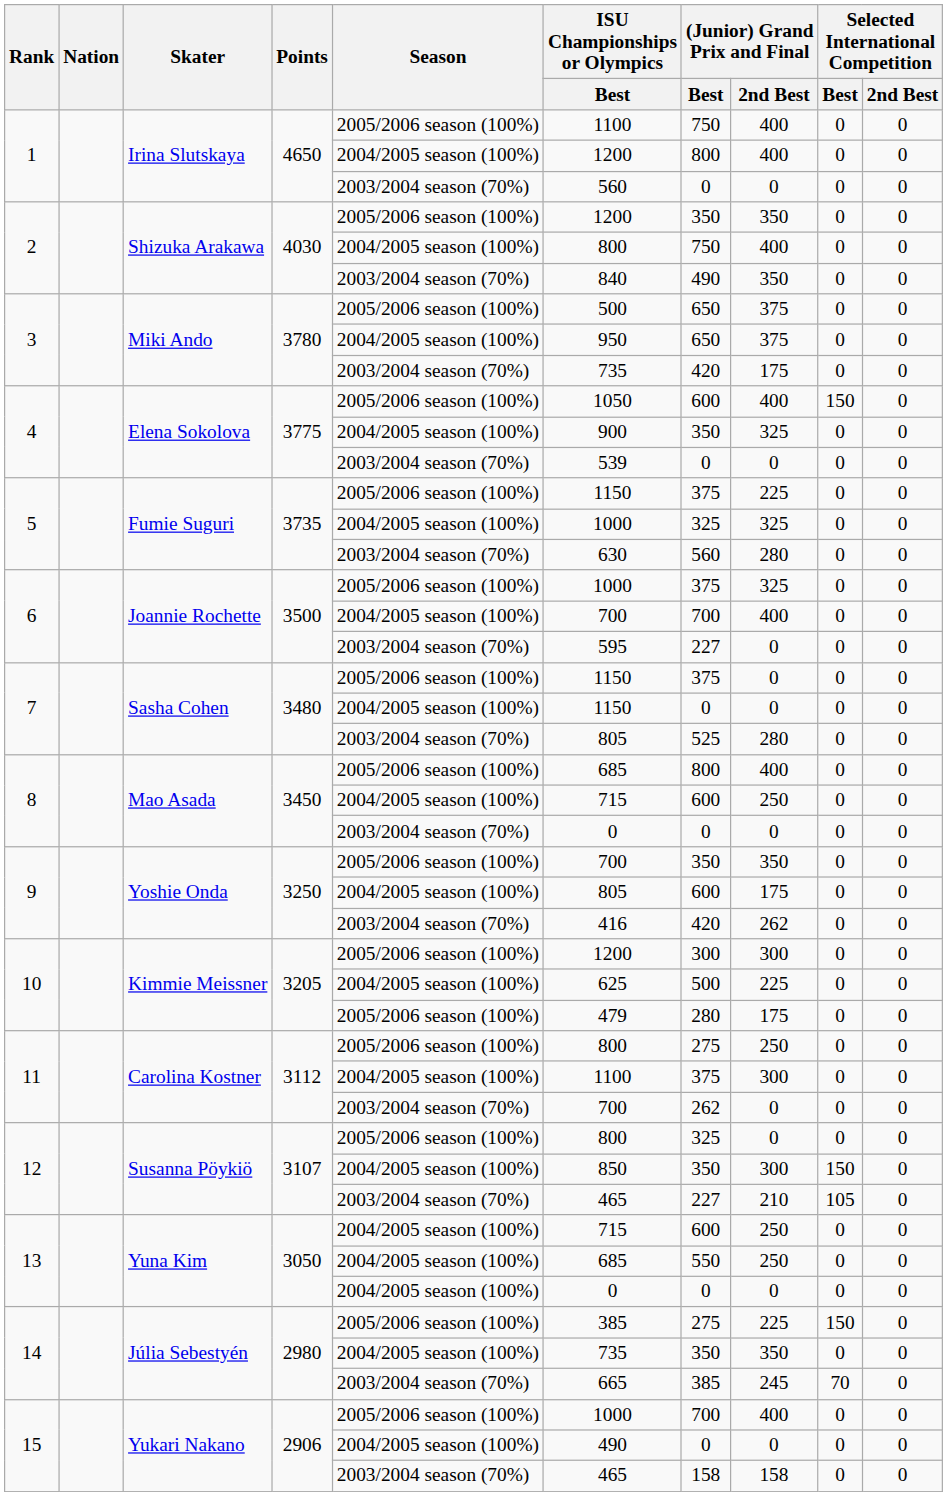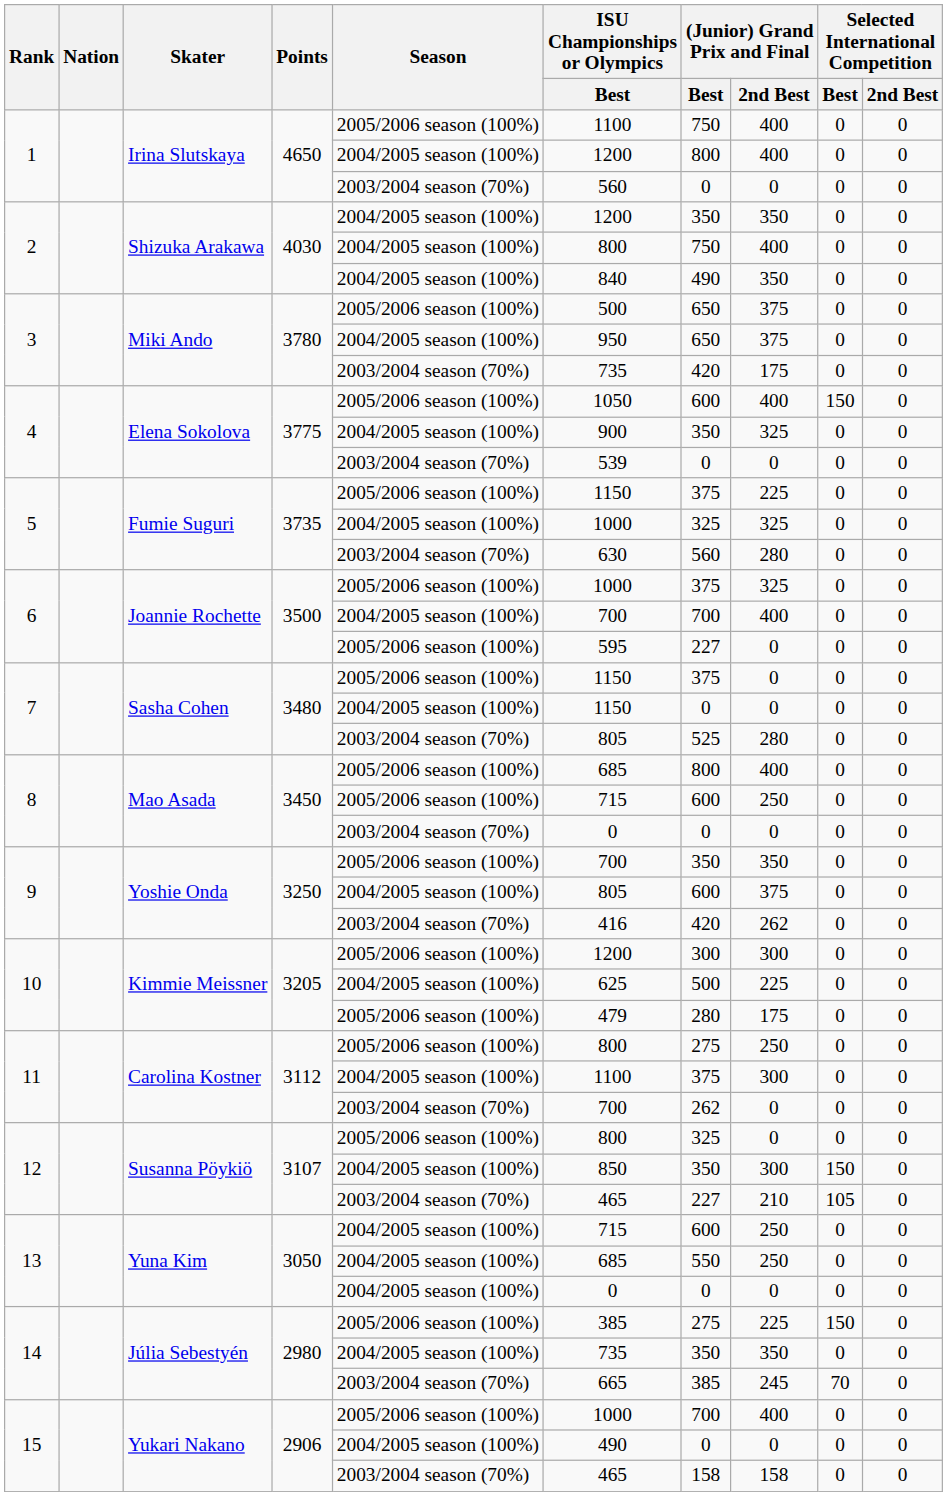(438, 216) 2005/2006 season (100%) -> (438, 216) 2004/2005 season (100%)
(433, 278) 2003/2004 season (70%) -> (438, 278) 2004/2005 season (100%)
(433, 646) 2003/2004 season (70%) -> (438, 646) 2005/2006 season (100%)
(438, 800) 2004/2005 season (100%) -> (438, 800) 2005/2006 season (100%)
(774, 892) 175 -> (774, 892) 375
